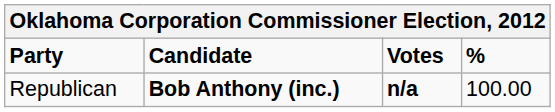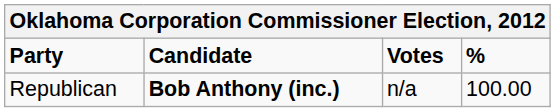(402, 89) bold -> (402, 89) normal
